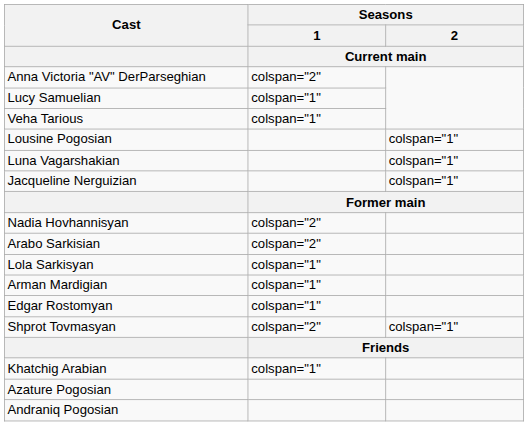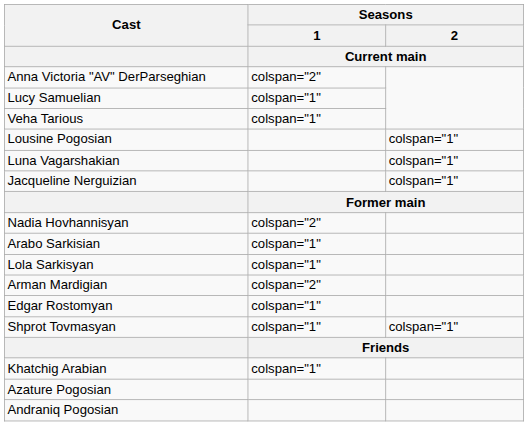(286, 243) colspan="2" -> (286, 243) colspan="1"
(286, 285) colspan="1" -> (286, 285) colspan="2"
(286, 327) colspan="2" -> (286, 327) colspan="1"
